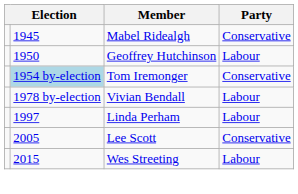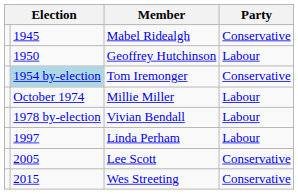+ row: (140, 96)
(241, 158) Labour -> (256, 179) Conservative
